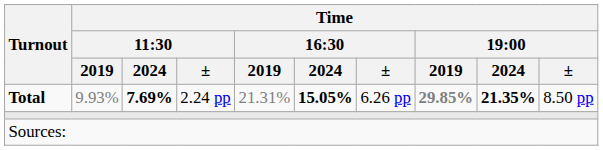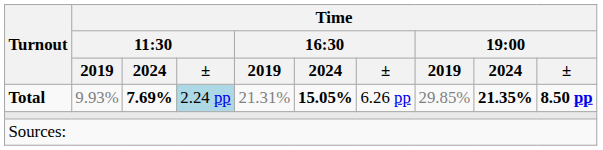(206, 97) no background -> (206, 97) lightblue background
(446, 97) bold -> (444, 97) normal
(568, 97) normal -> (567, 97) bold
